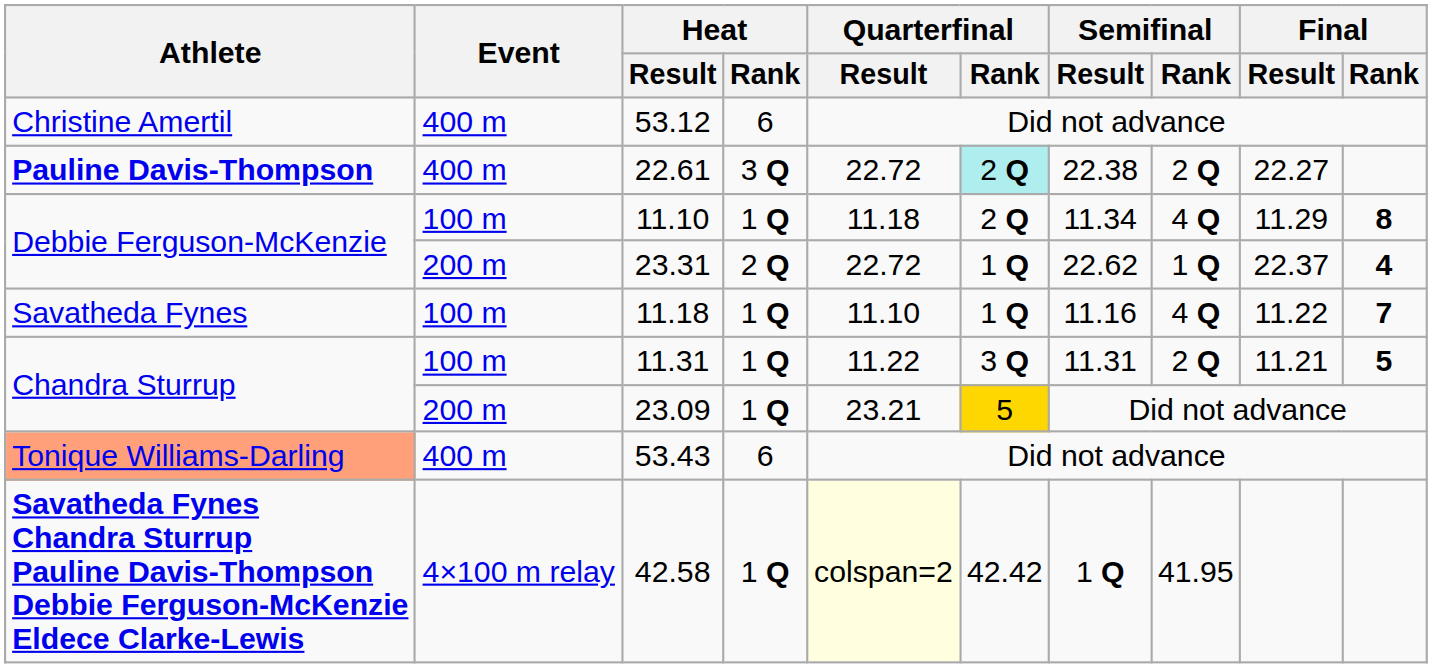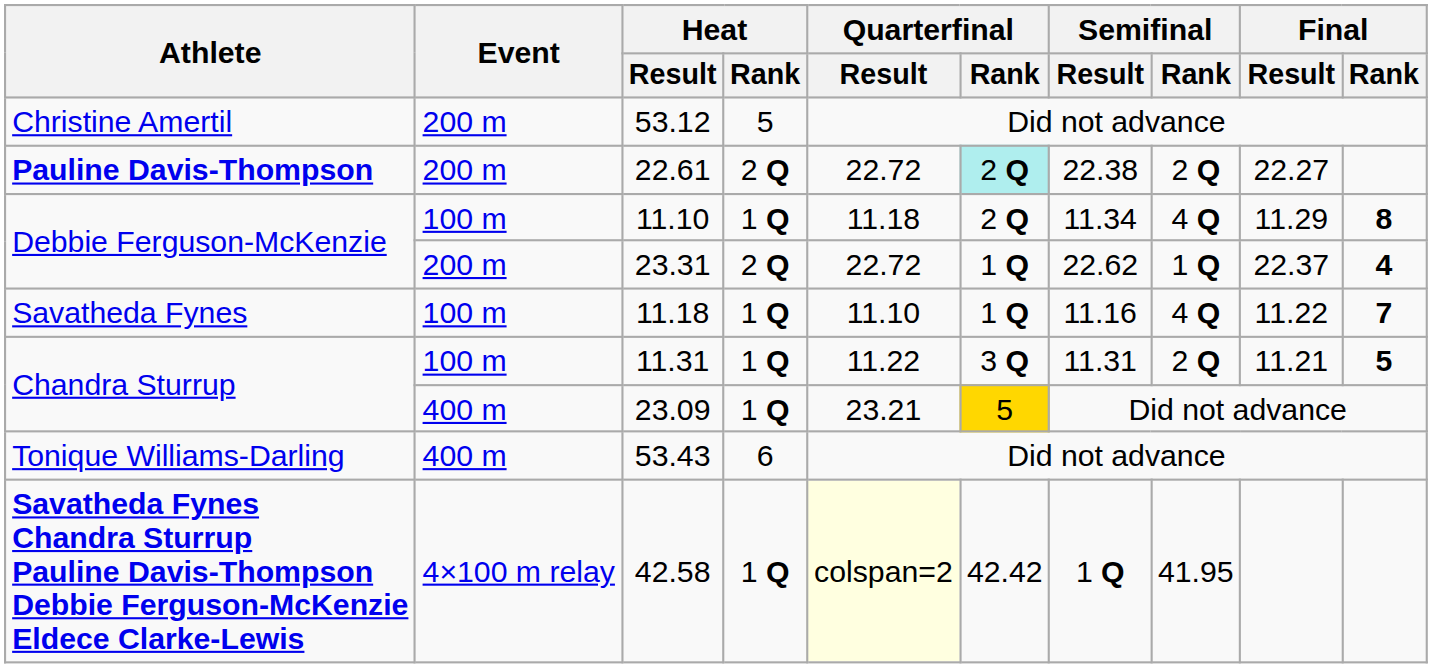(465, 122) 400 m -> (465, 122) 200 m
(765, 122) 6 -> (765, 122) 5
(465, 170) 400 m -> (465, 170) 200 m
(765, 170) 3 Q -> (765, 170) 2 Q
(465, 409) 200 m -> (465, 409) 400 m
(178, 457) lightsalmon background -> (178, 457) no background
